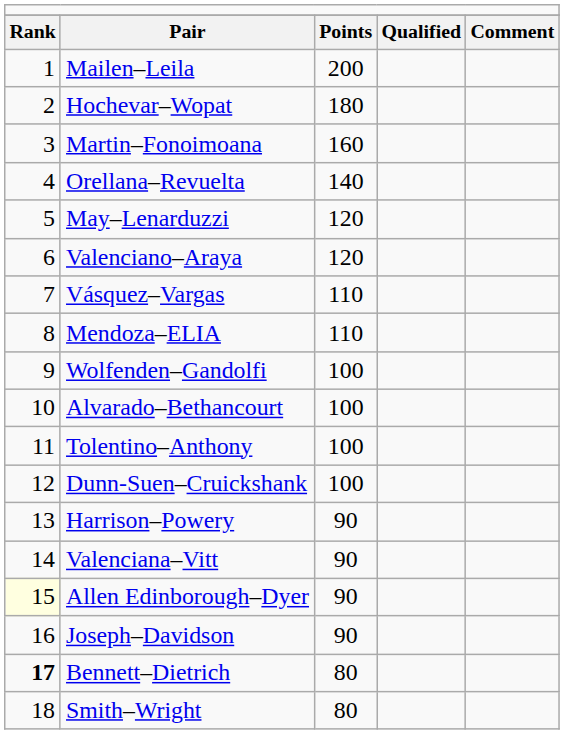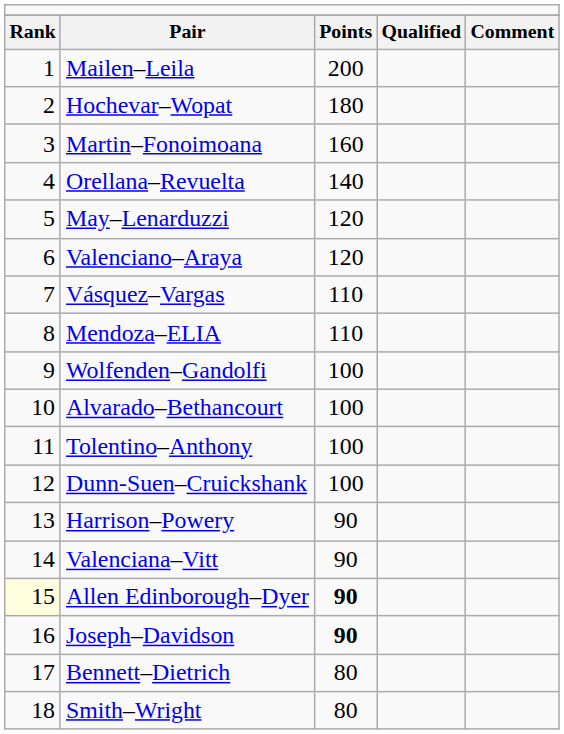(346, 596) normal -> (346, 596) bold
(346, 634) normal -> (346, 634) bold
(43, 672) bold -> (43, 672) normal
